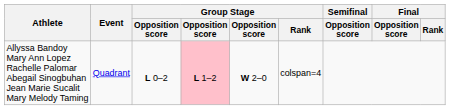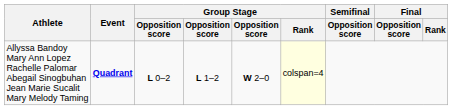(111, 73) normal -> (113, 73) bold
(205, 78) pink background -> (208, 78) no background
(301, 73) no background -> (303, 73) lightyellow background
